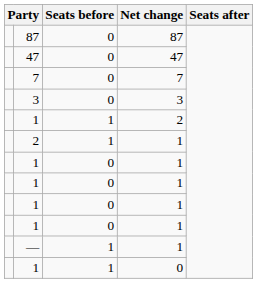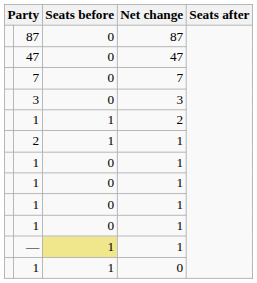(111, 246) no background -> (111, 246) khaki background
